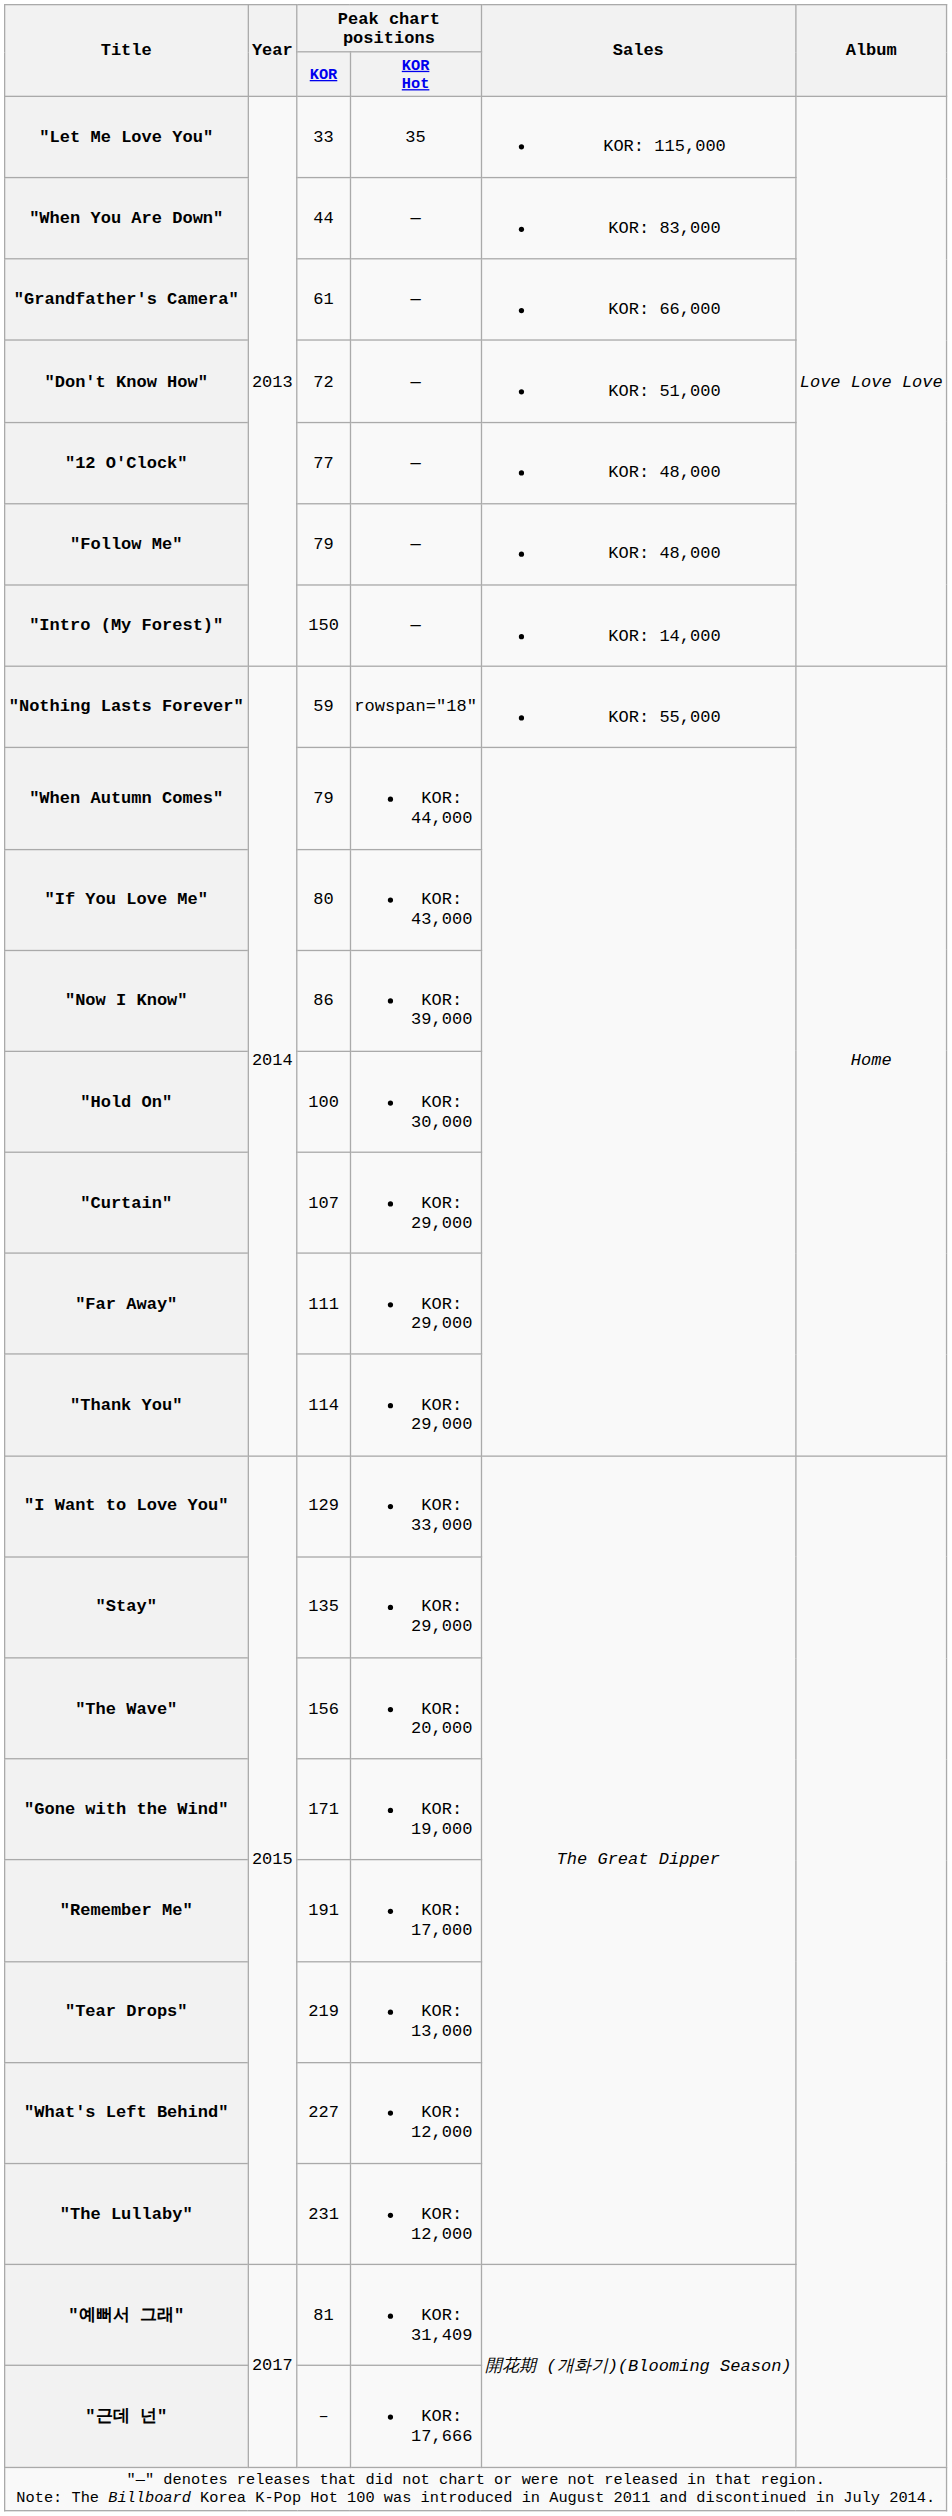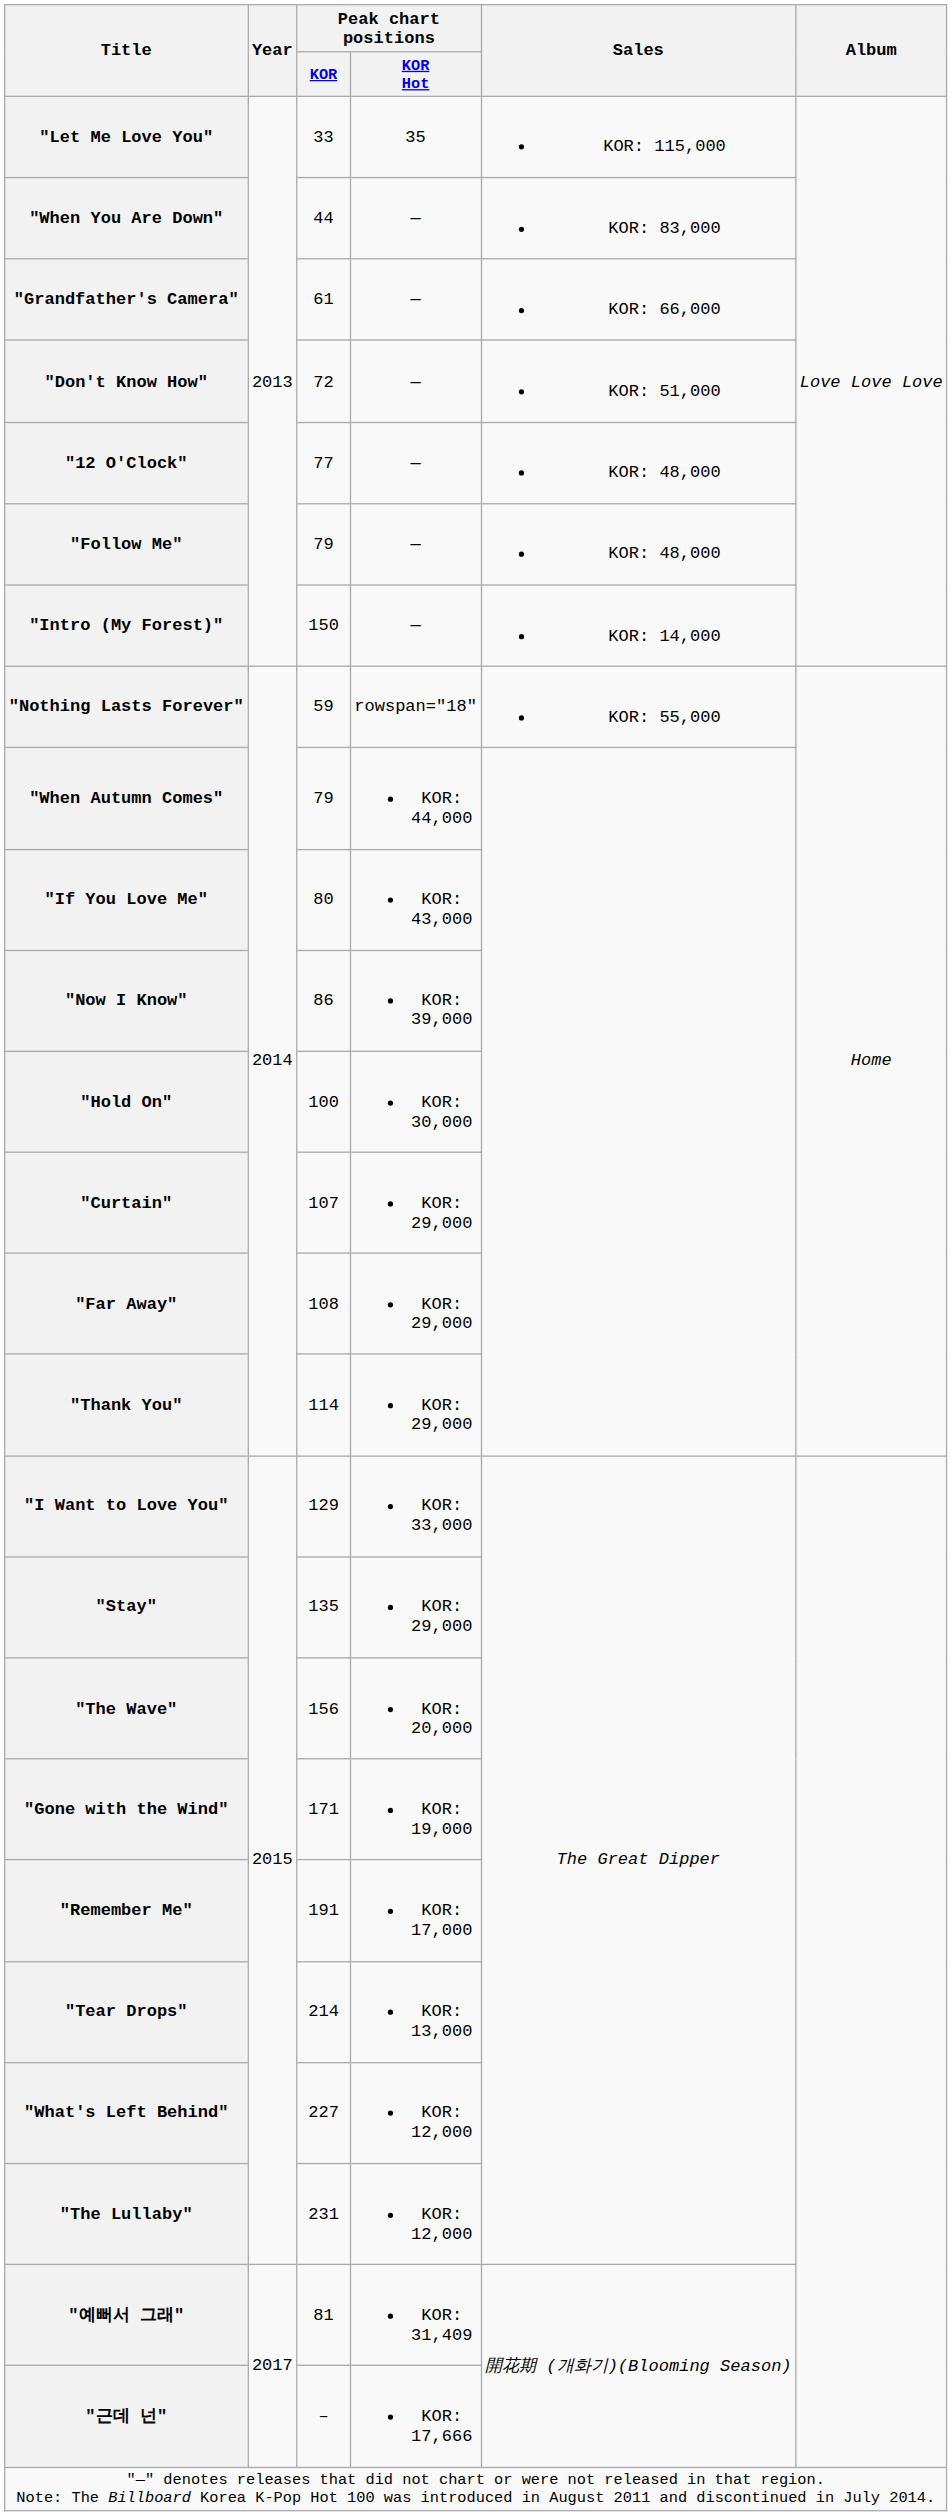(324, 1304) 111 -> (324, 1304) 108
(324, 2012) 219 -> (324, 2012) 214
